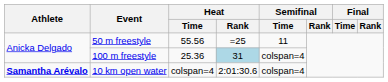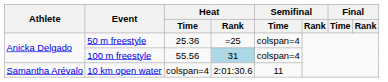(192, 41) 55.56 -> (188, 41) 25.36
(283, 41) 11 -> (278, 41) colspan=4
(192, 56) 25.36 -> (188, 56) 55.56
(47, 70) bold -> (45, 70) normal
(283, 70) colspan=4 -> (278, 70) 11
